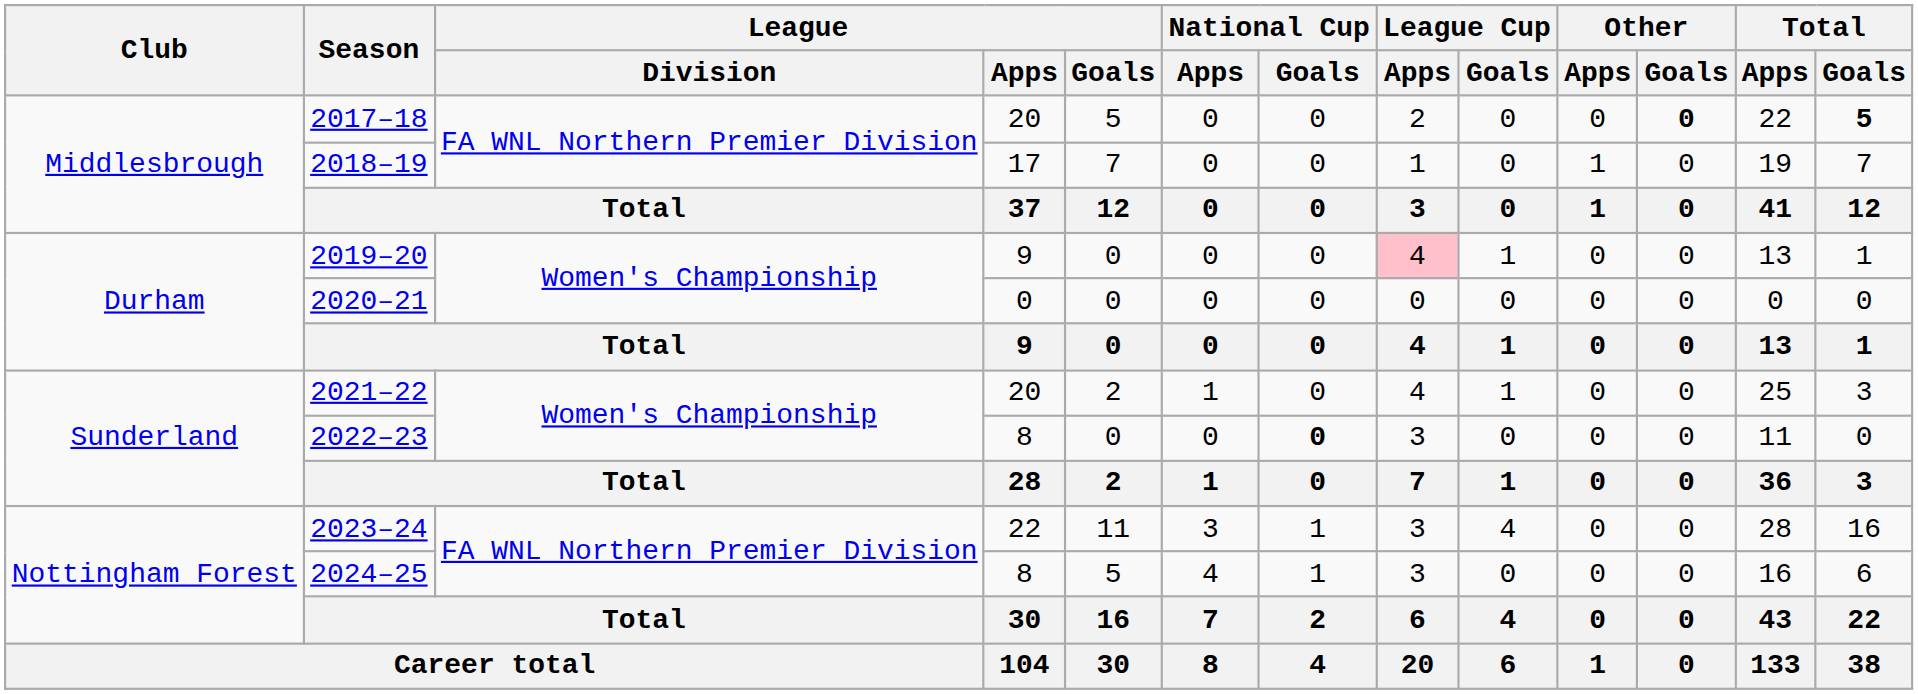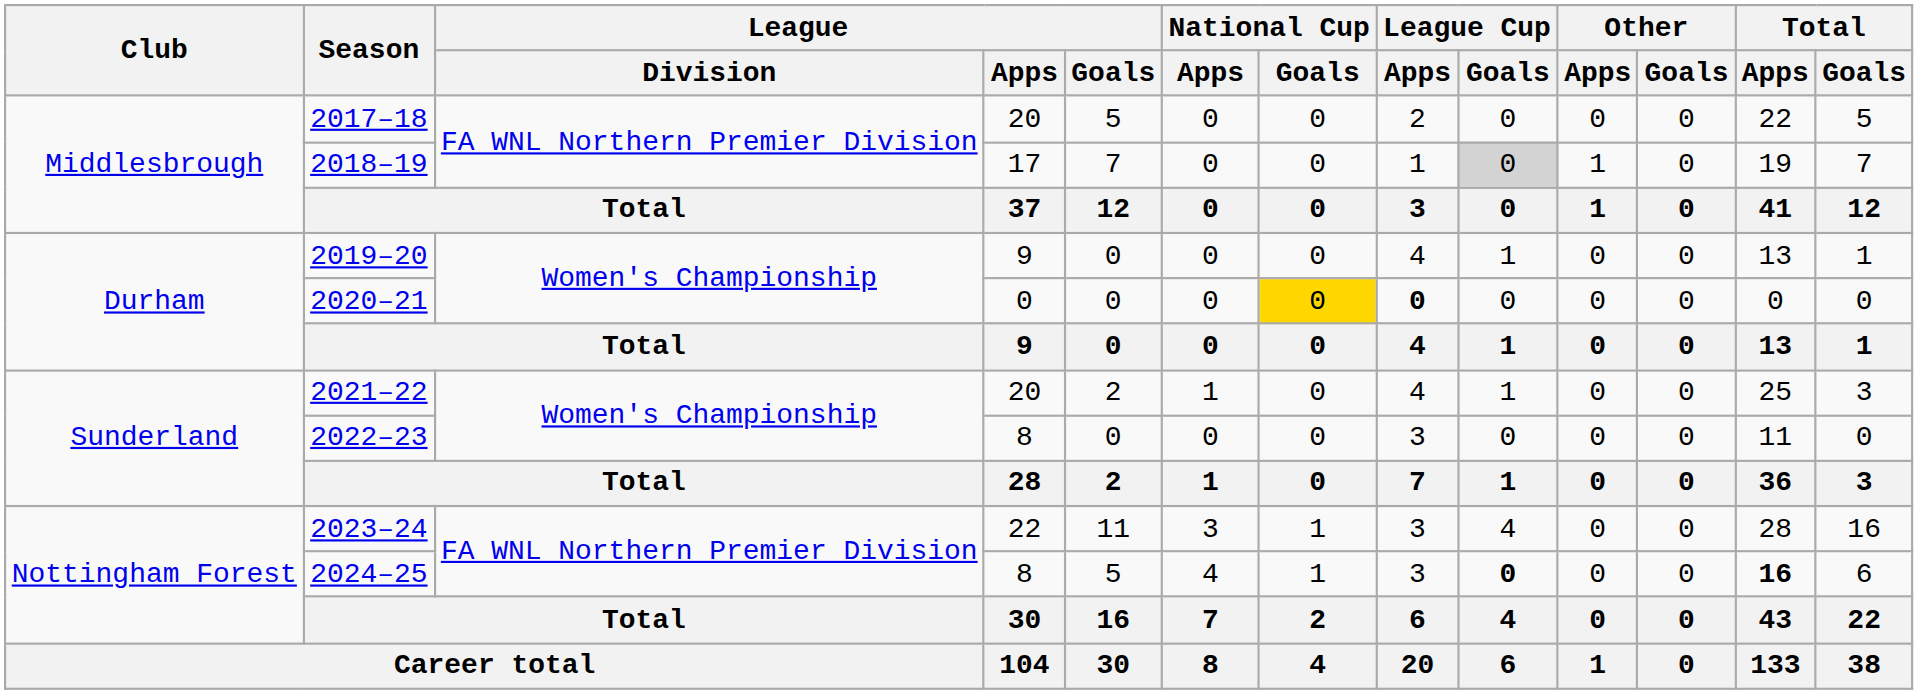(1687, 119) bold -> (1687, 119) normal
(1864, 119) bold -> (1864, 119) normal
(1508, 165) no background -> (1508, 165) lightgrey background
(1417, 256) pink background -> (1417, 256) no background
(1318, 301) no background -> (1318, 301) gold background
(1417, 301) normal -> (1417, 301) bold
(1318, 438) bold -> (1318, 438) normal
(1508, 574) normal -> (1508, 574) bold
(1775, 574) normal -> (1775, 574) bold
